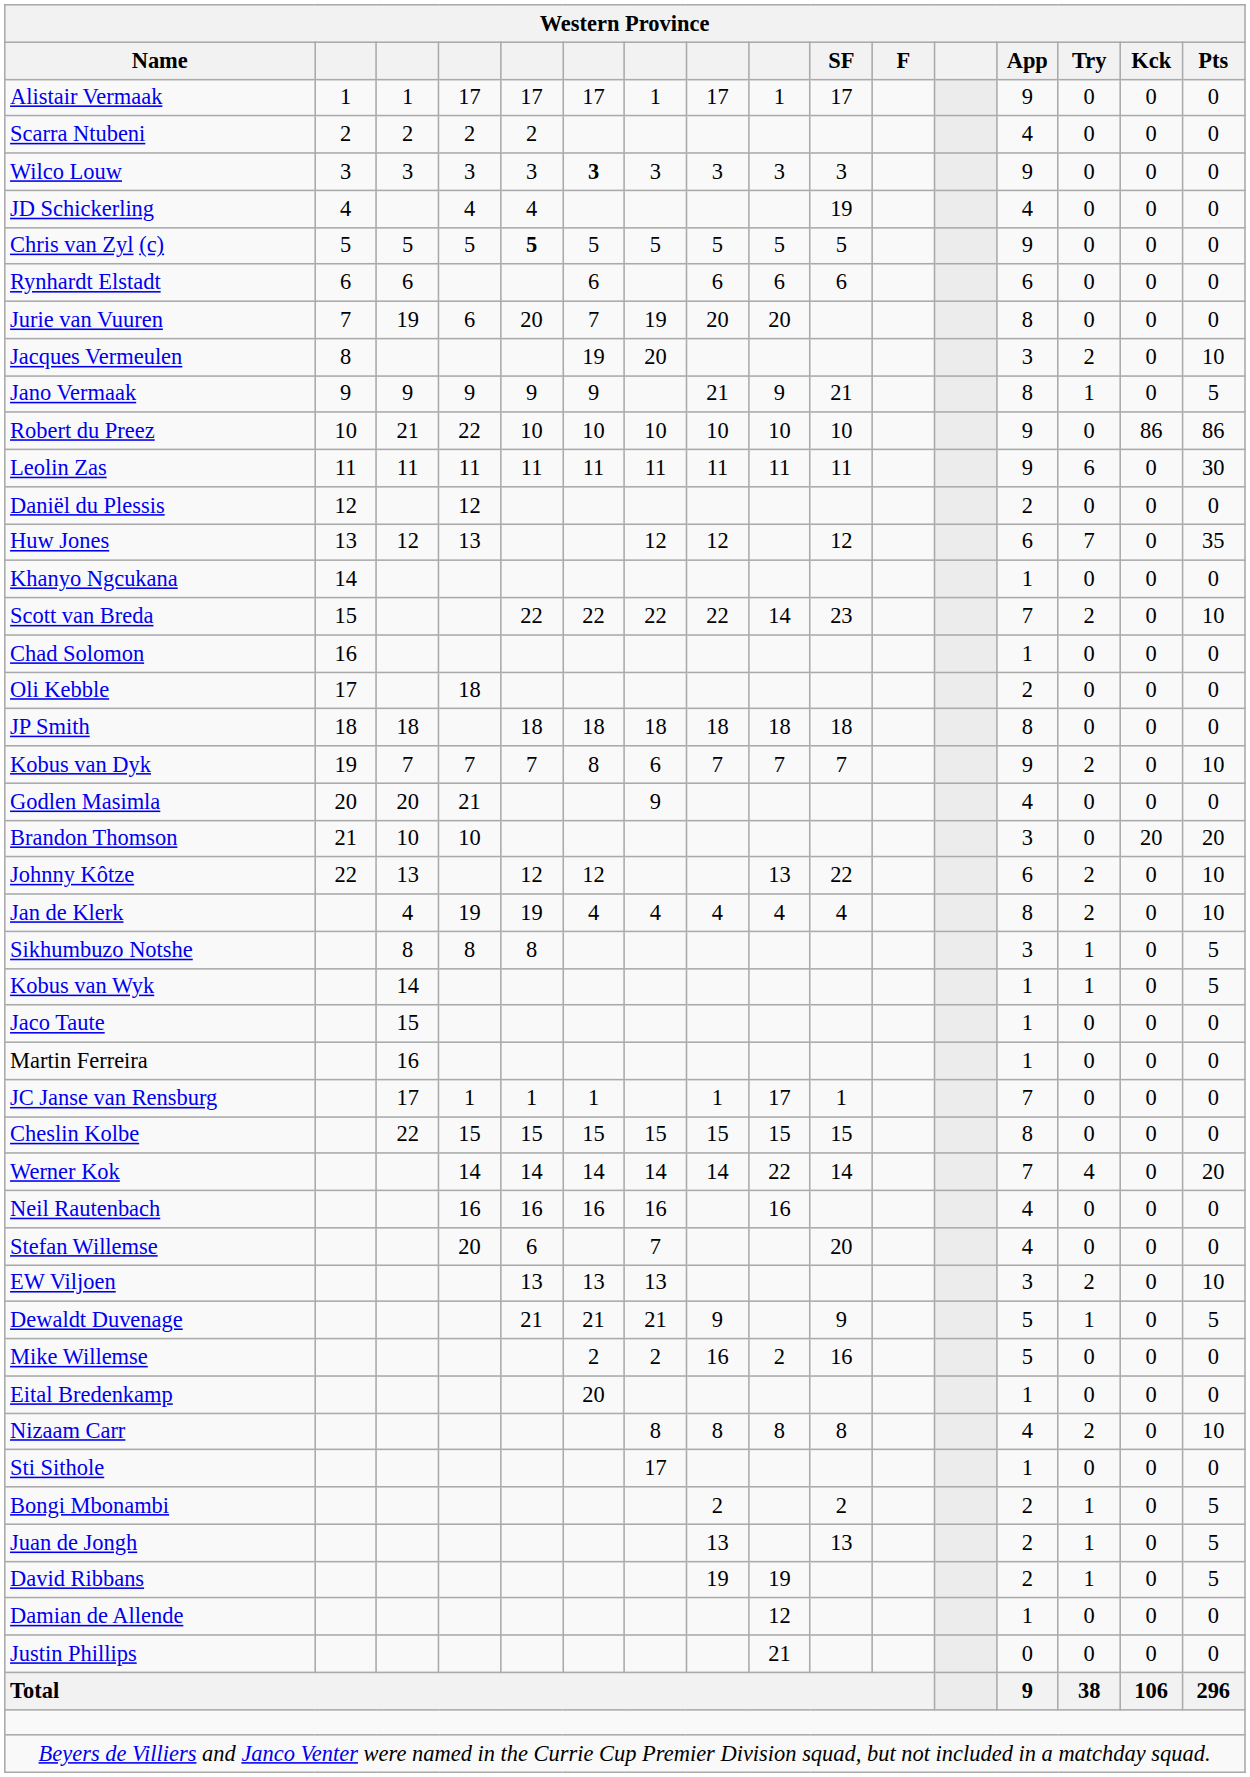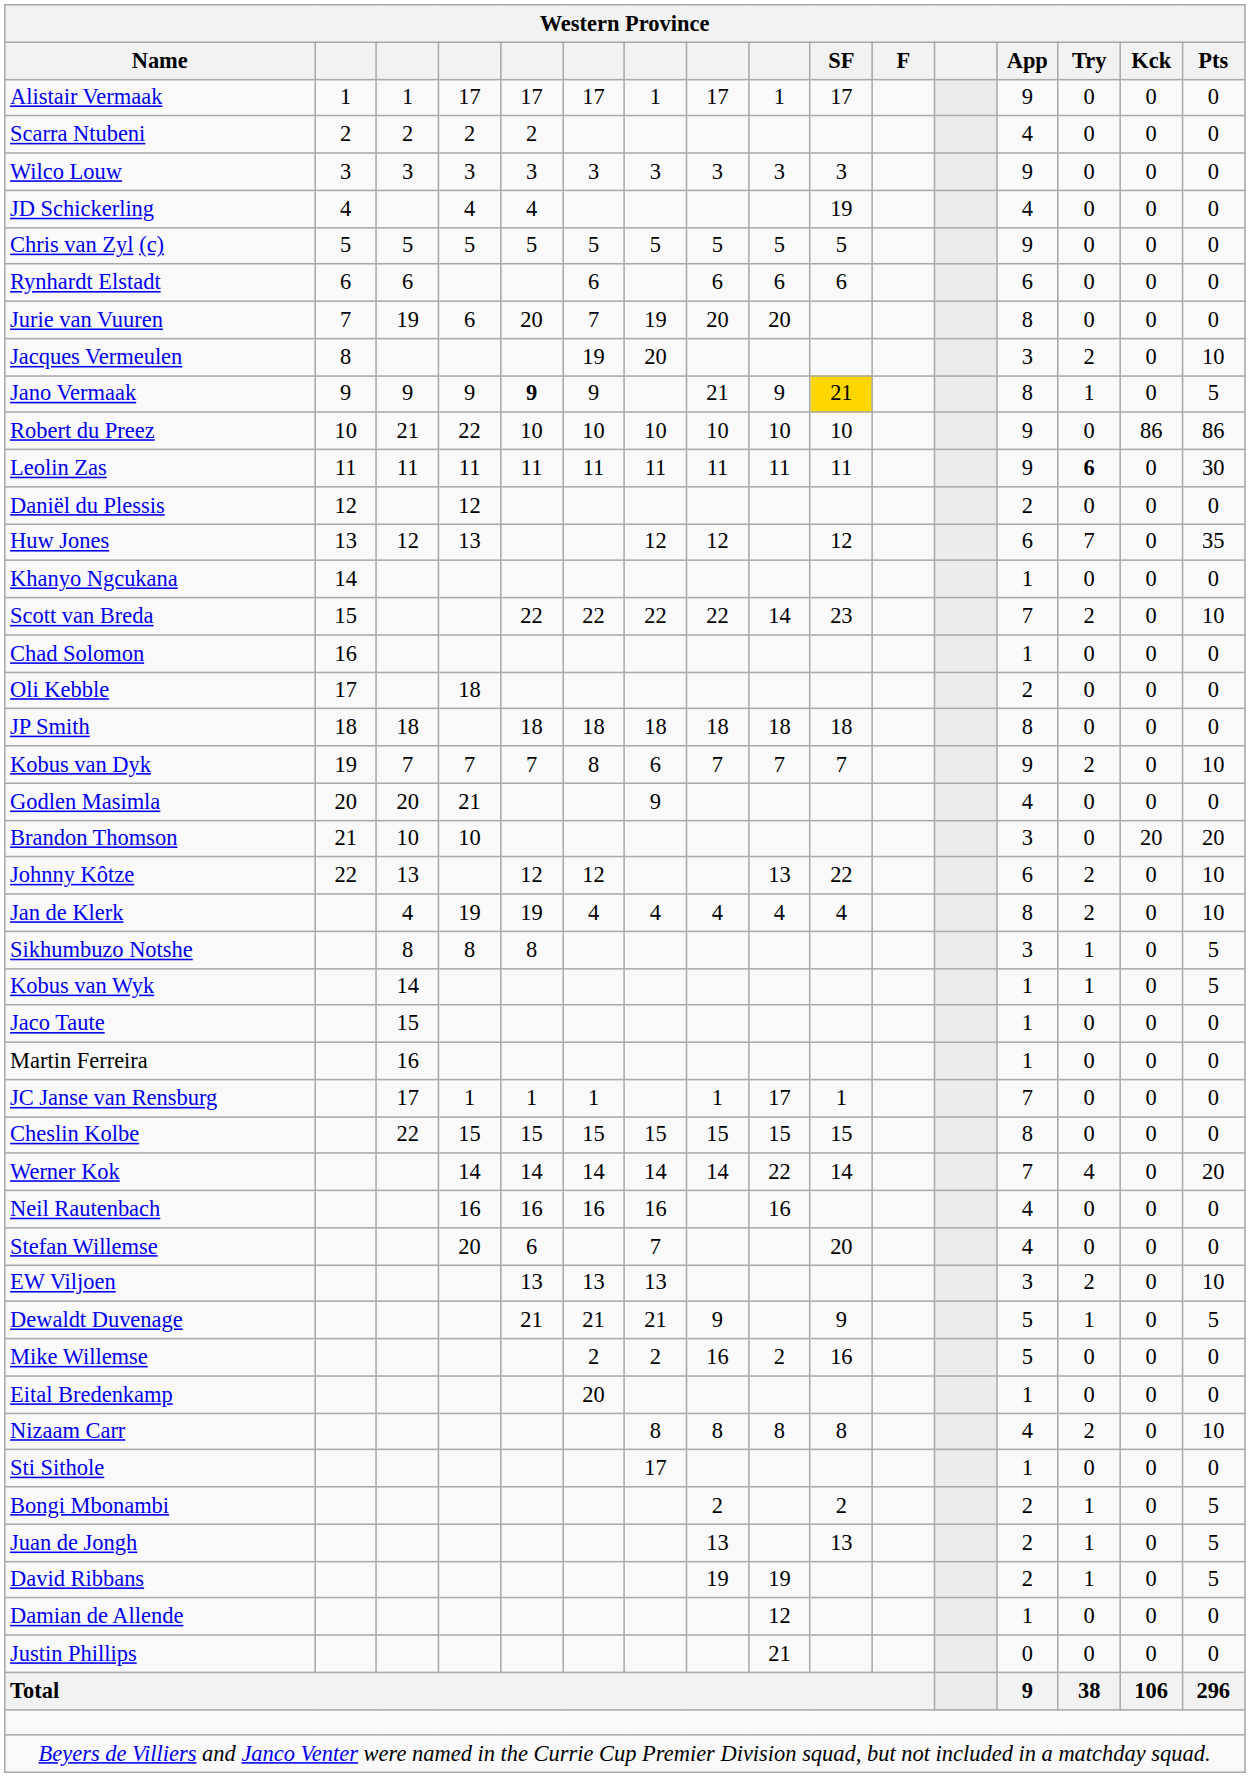(594, 171) bold -> (594, 171) normal
(532, 245) bold -> (532, 245) normal
(532, 393) normal -> (532, 393) bold
(841, 393) no background -> (841, 393) gold background
(1089, 468) normal -> (1089, 468) bold
